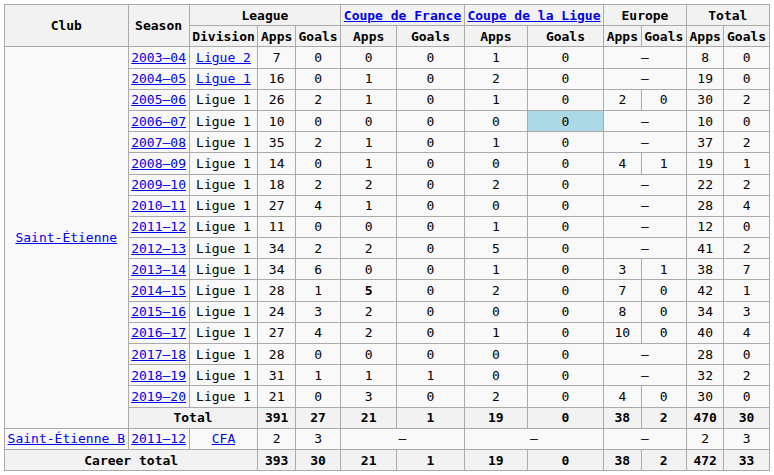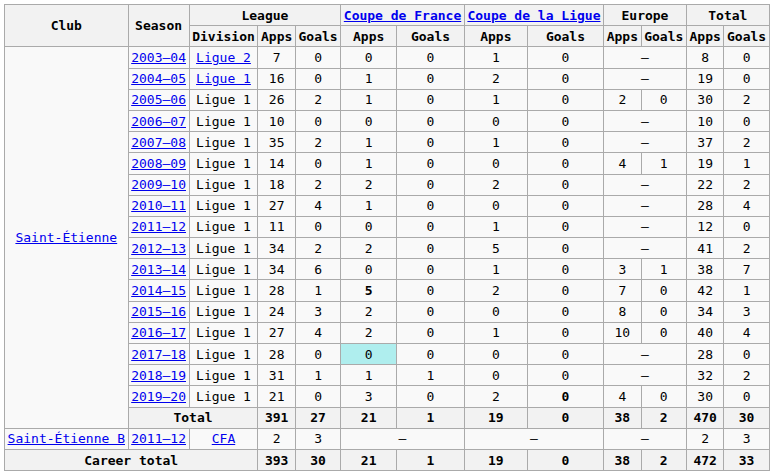(565, 121) lightblue background -> (565, 121) no background
(369, 354) no background -> (369, 354) paleturquoise background
(565, 396) normal -> (565, 396) bold
